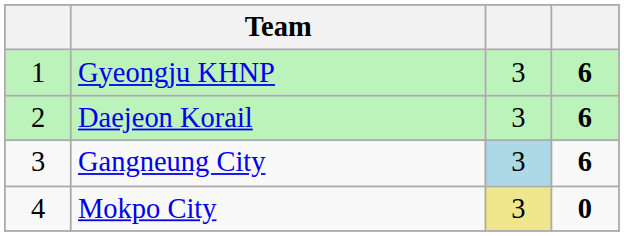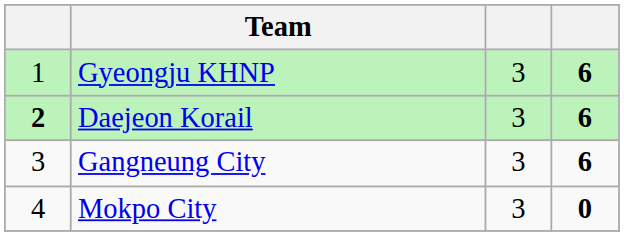(38, 117) normal -> (38, 117) bold
(518, 162) lightblue background -> (518, 162) no background
(518, 207) khaki background -> (518, 207) no background
